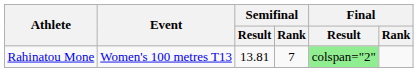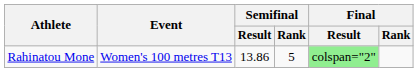(255, 57) 13.81 -> (255, 57) 13.86
(291, 57) 7 -> (291, 57) 5
